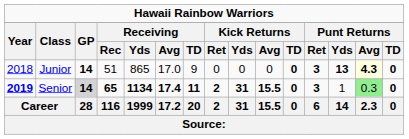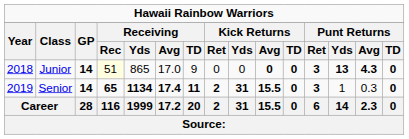(111, 69) no background -> (111, 69) lightyellow background
(269, 69) normal -> (269, 69) bold
(369, 69) lightyellow background -> (369, 69) no background
(20, 87) bold -> (20, 87) normal
(86, 87) lightgrey background -> (86, 87) no background
(369, 87) lightgreen background -> (369, 87) no background
